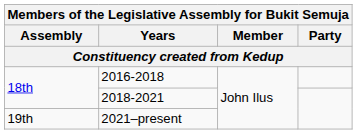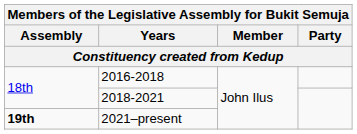(20, 118) normal -> (21, 118) bold
